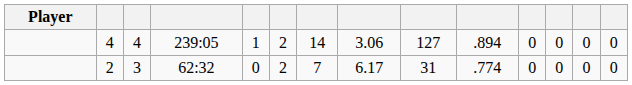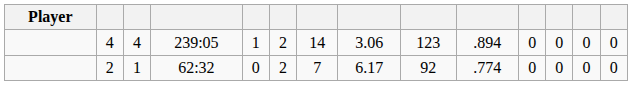(428, 42) 127 -> (428, 42) 123
(137, 67) 3 -> (137, 67) 1
(428, 67) 31 -> (428, 67) 92
